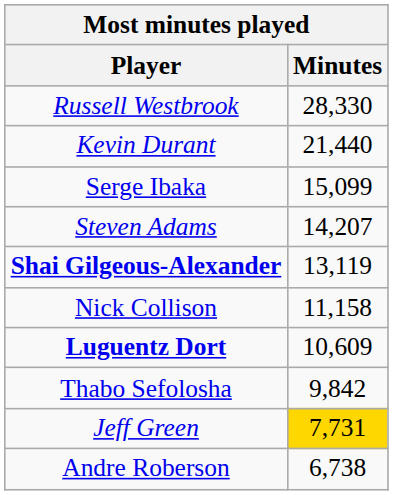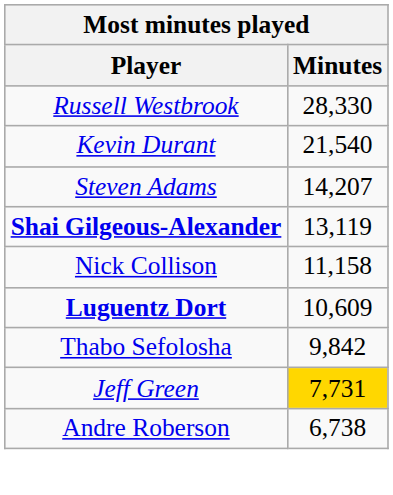(338, 145) 21,440 -> (338, 145) 21,540
- row: (146, 186)
